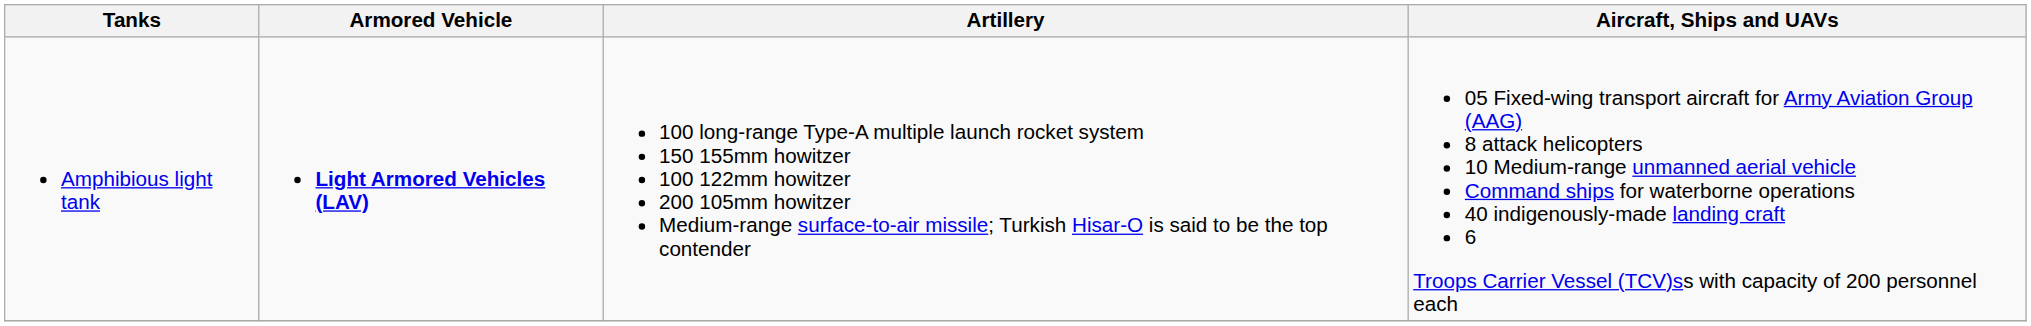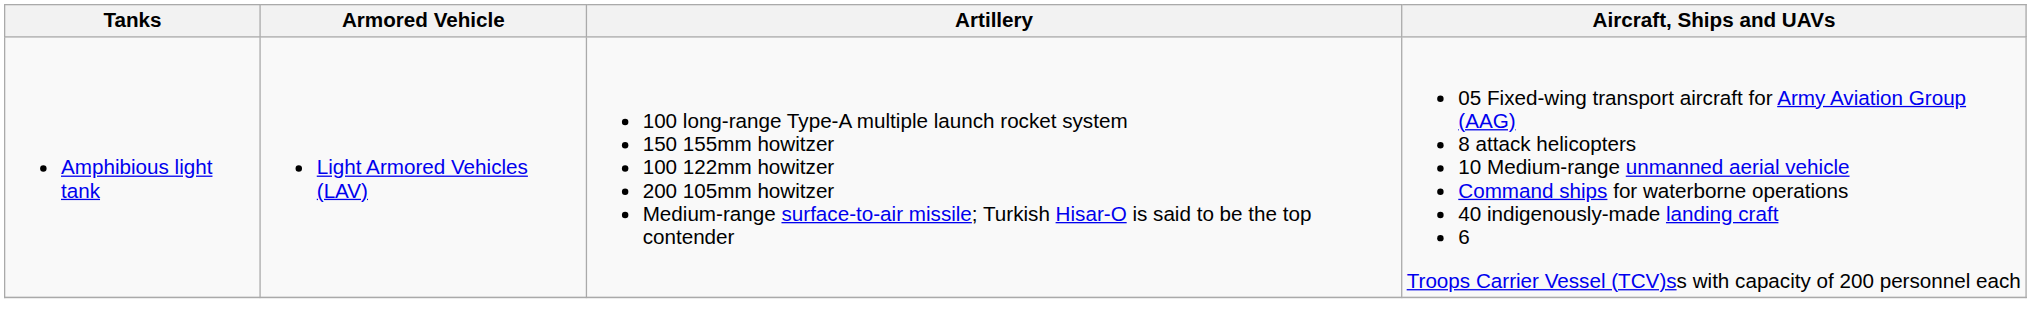(431, 190) bold -> (423, 179) normal
